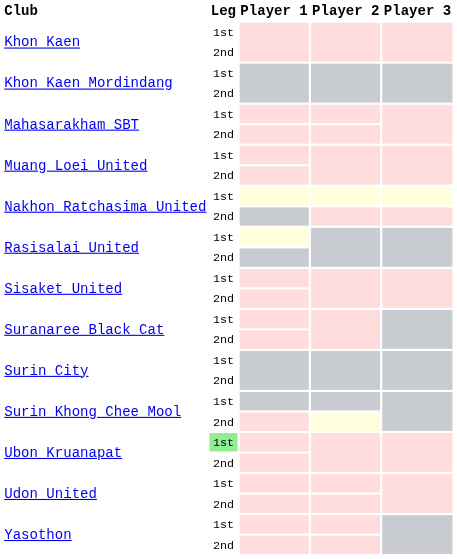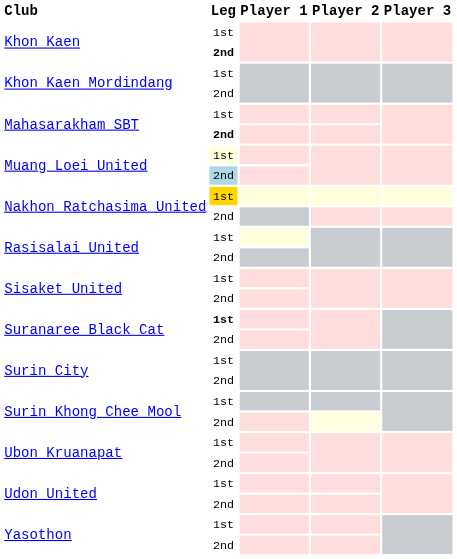(223, 53) normal -> (223, 52) bold
(223, 135) normal -> (223, 134) bold
(223, 156) no background -> (223, 156) lightyellow background
(223, 176) no background -> (223, 176) lightblue background
(223, 197) no background -> (223, 197) gold background
(223, 320) normal -> (223, 319) bold
(223, 443) lightgreen background -> (223, 443) no background
